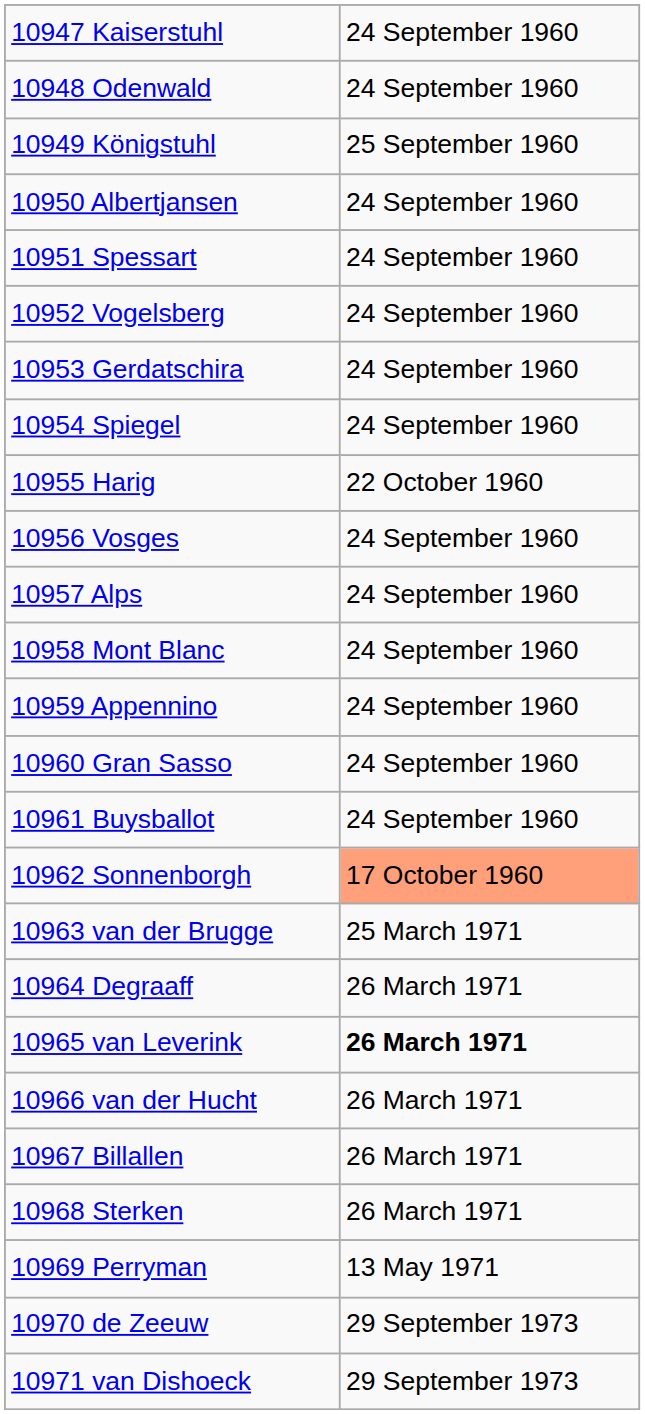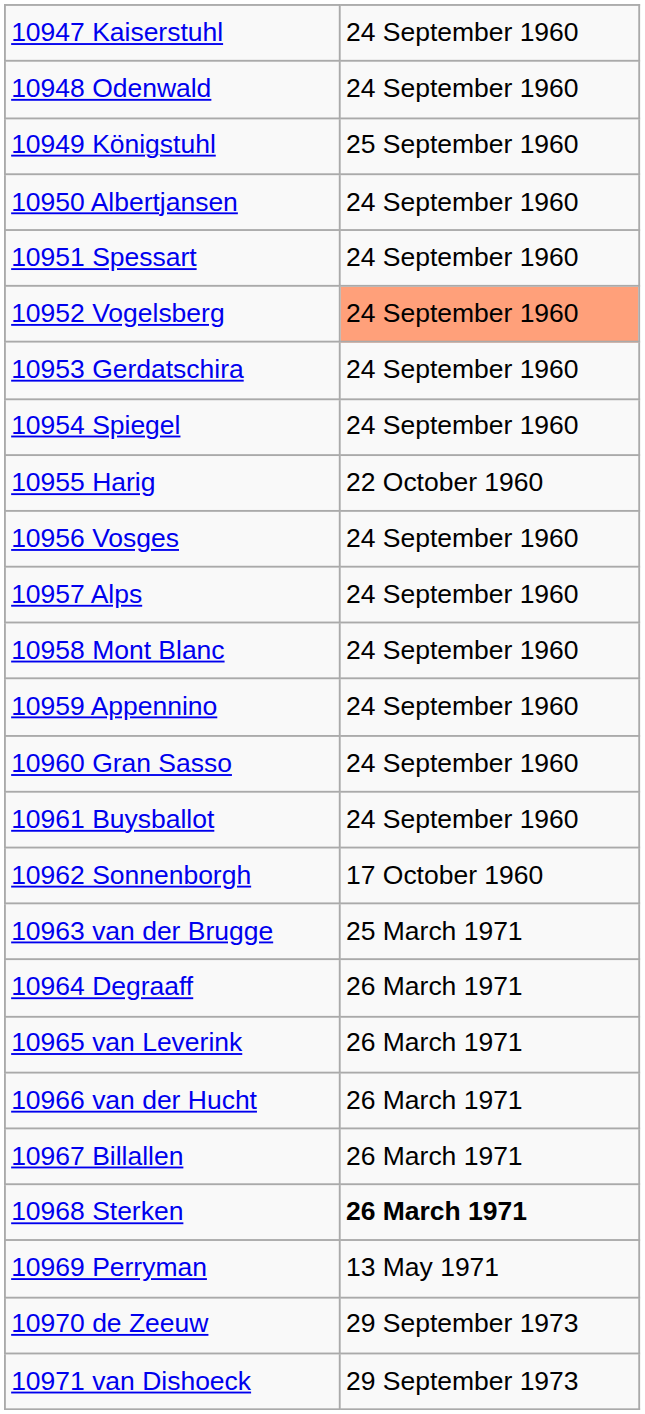(462, 313) no background -> (462, 313) lightsalmon background
(445, 874) lightsalmon background -> (445, 874) no background
(437, 1043) bold -> (434, 1043) normal
(434, 1211) normal -> (437, 1211) bold
